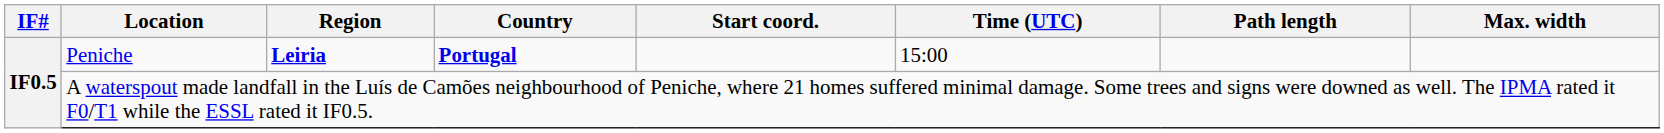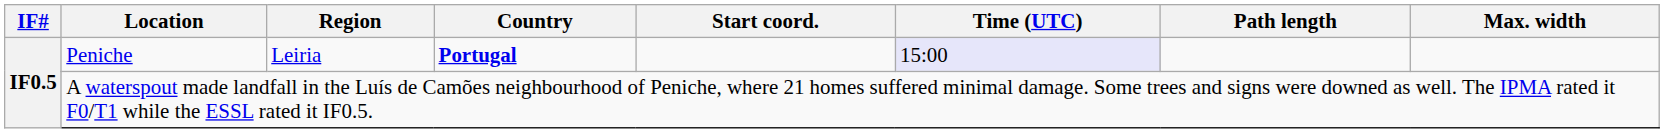(299, 54) bold -> (296, 54) normal
(924, 54) no background -> (924, 54) lavender background
